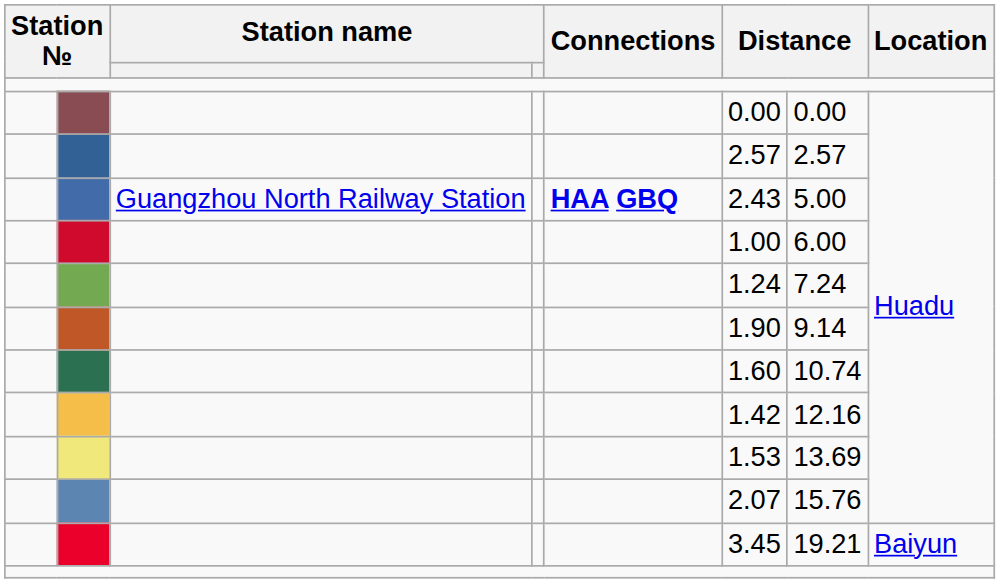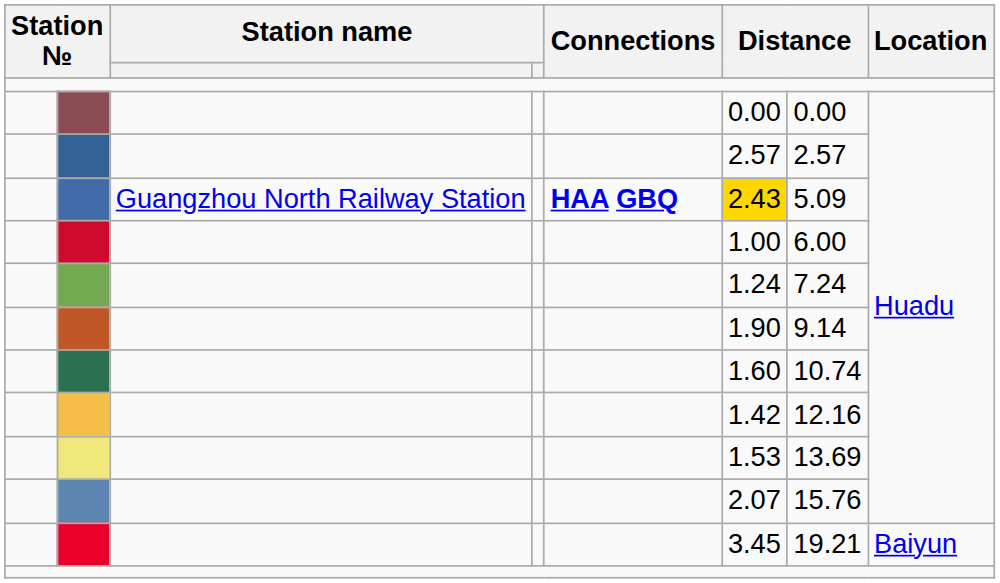(754, 198) no background -> (754, 198) gold background
(820, 198) 5.00 -> (820, 198) 5.09
